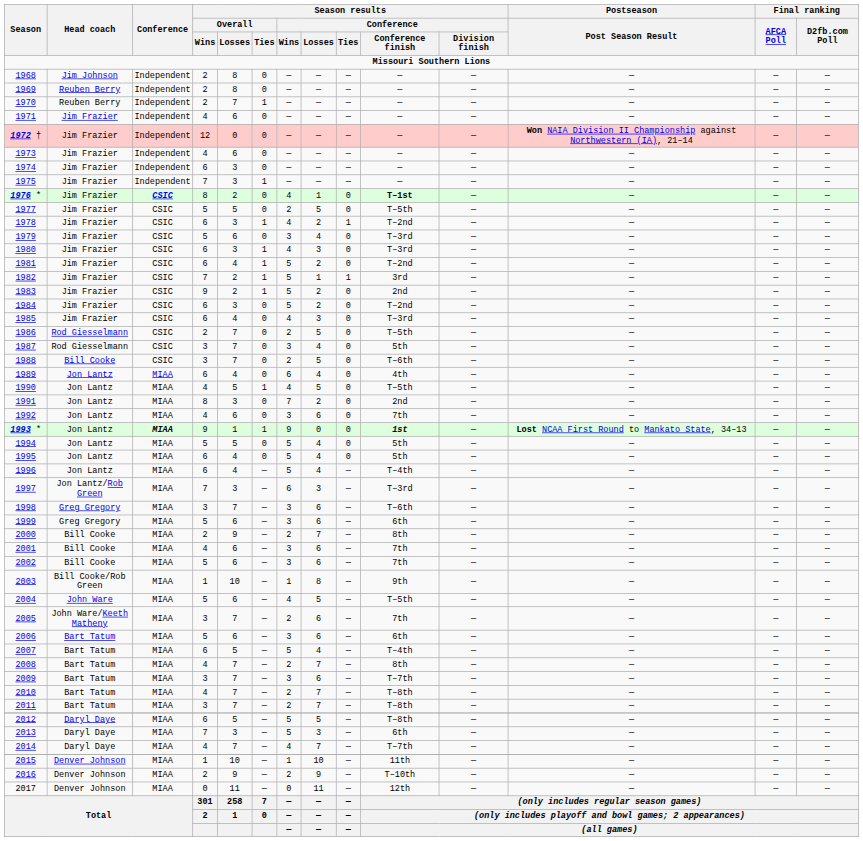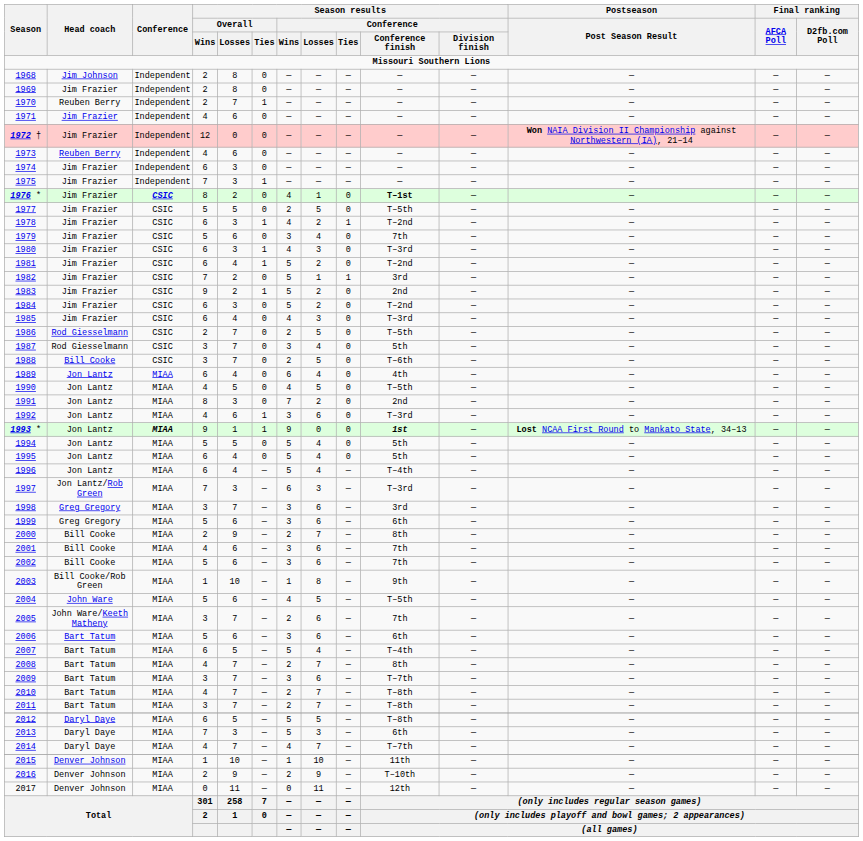(90, 90) Reuben Berry -> (90, 90) Jim Frazier
(90, 155) Jim Frazier -> (90, 155) Reuben Berry
(400, 237) T–3rd -> (400, 237) 7th
(264, 279) 1 -> (264, 279) 0
(264, 389) 1 -> (264, 389) 0
(264, 416) 0 -> (264, 416) 1
(400, 416) 7th -> (400, 416) T–3rd
(400, 508) T–6th -> (400, 508) 3rd
